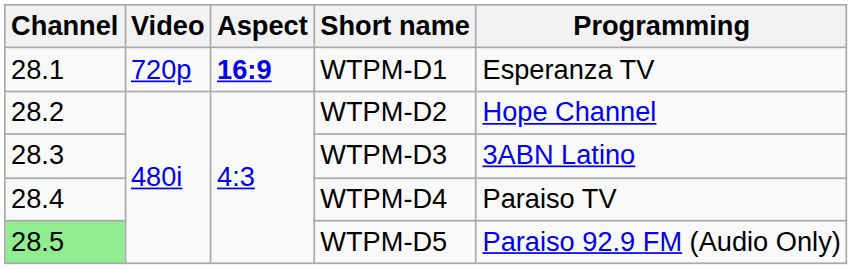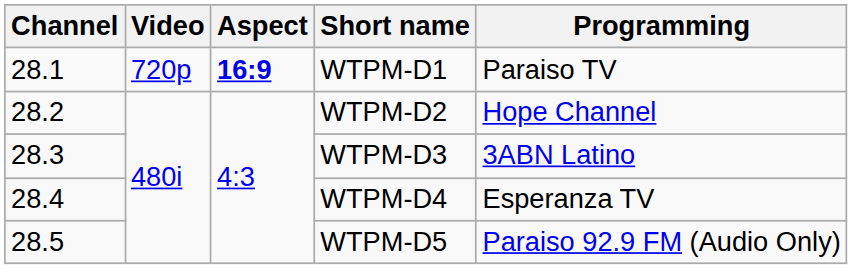(568, 69) Esperanza TV -> (550, 69) Paraiso TV
(550, 198) Paraiso TV -> (568, 198) Esperanza TV
(38, 241) lightgreen background -> (38, 241) no background
